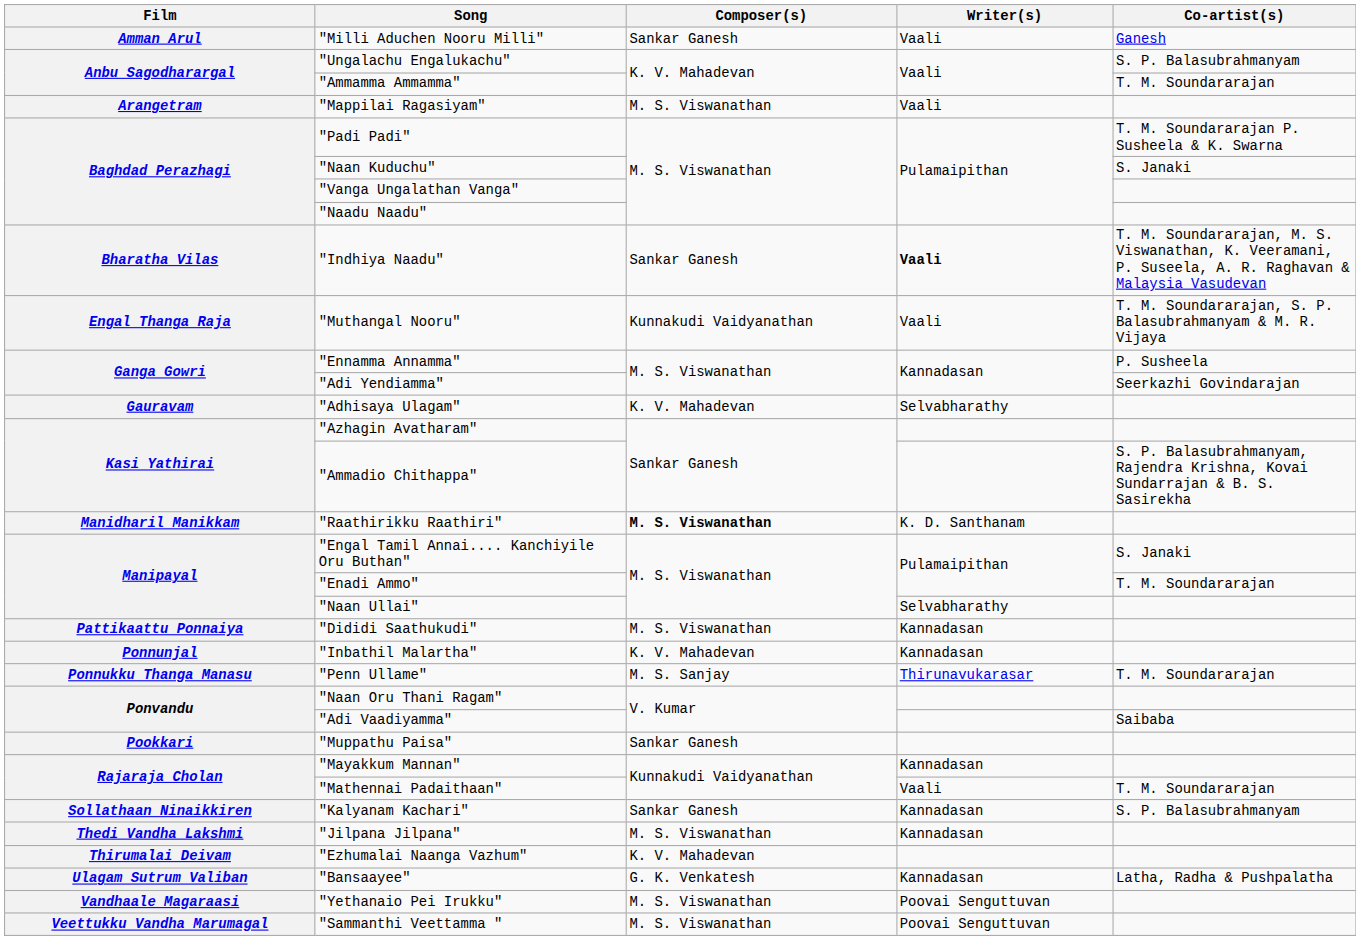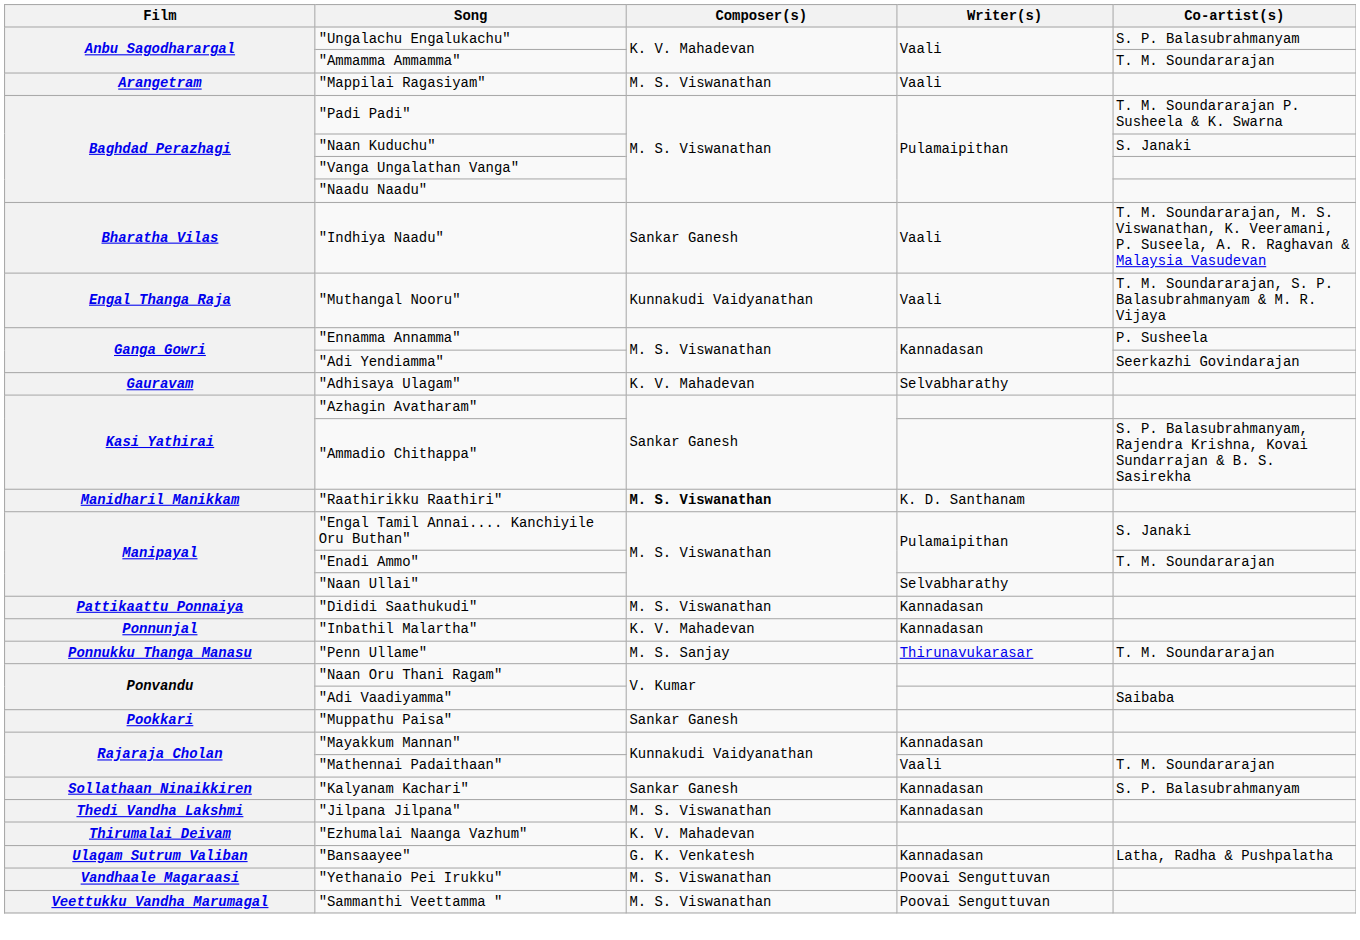- row: (431, 39)
(921, 260) bold -> (921, 237) normal
